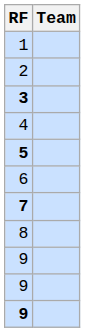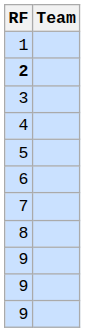(23, 72) normal -> (23, 72) bold
(23, 99) bold -> (23, 99) normal
(23, 153) bold -> (23, 153) normal
(23, 206) bold -> (23, 206) normal
(23, 314) bold -> (23, 314) normal
